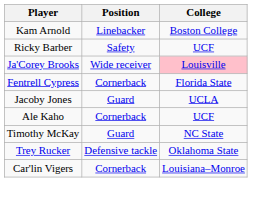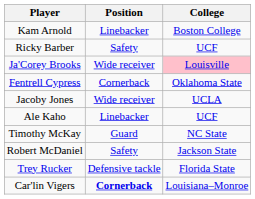(204, 82) Florida State -> (207, 82) Oklahoma State
(121, 99) Guard -> (124, 99) Wide receiver
(121, 116) Cornerback -> (124, 116) Linebacker
+ row: (45, 151)
(204, 151) Oklahoma State -> (207, 168) Florida State
(121, 168) normal -> (124, 185) bold
